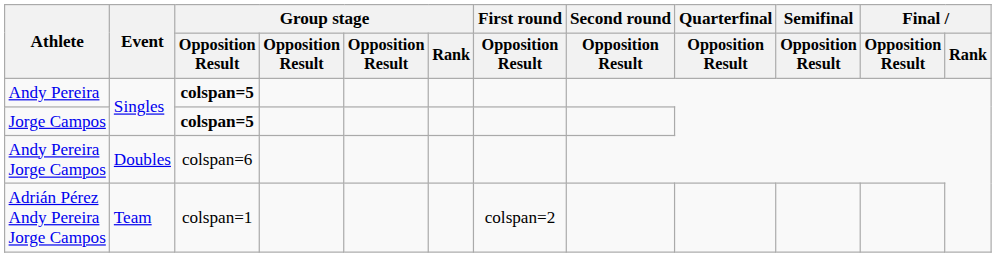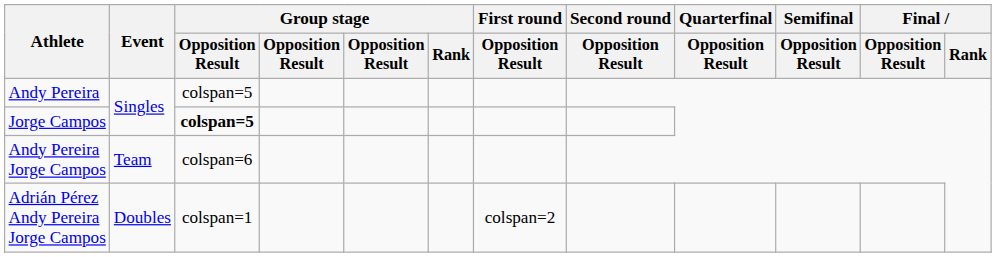(217, 93) bold -> (217, 93) normal
(142, 159) Doubles -> (133, 159) Team
(133, 218) Team -> (142, 218) Doubles
